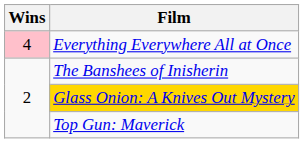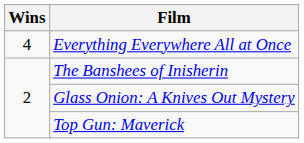(27, 44) pink background -> (27, 44) no background
(174, 97) gold background -> (174, 97) no background
